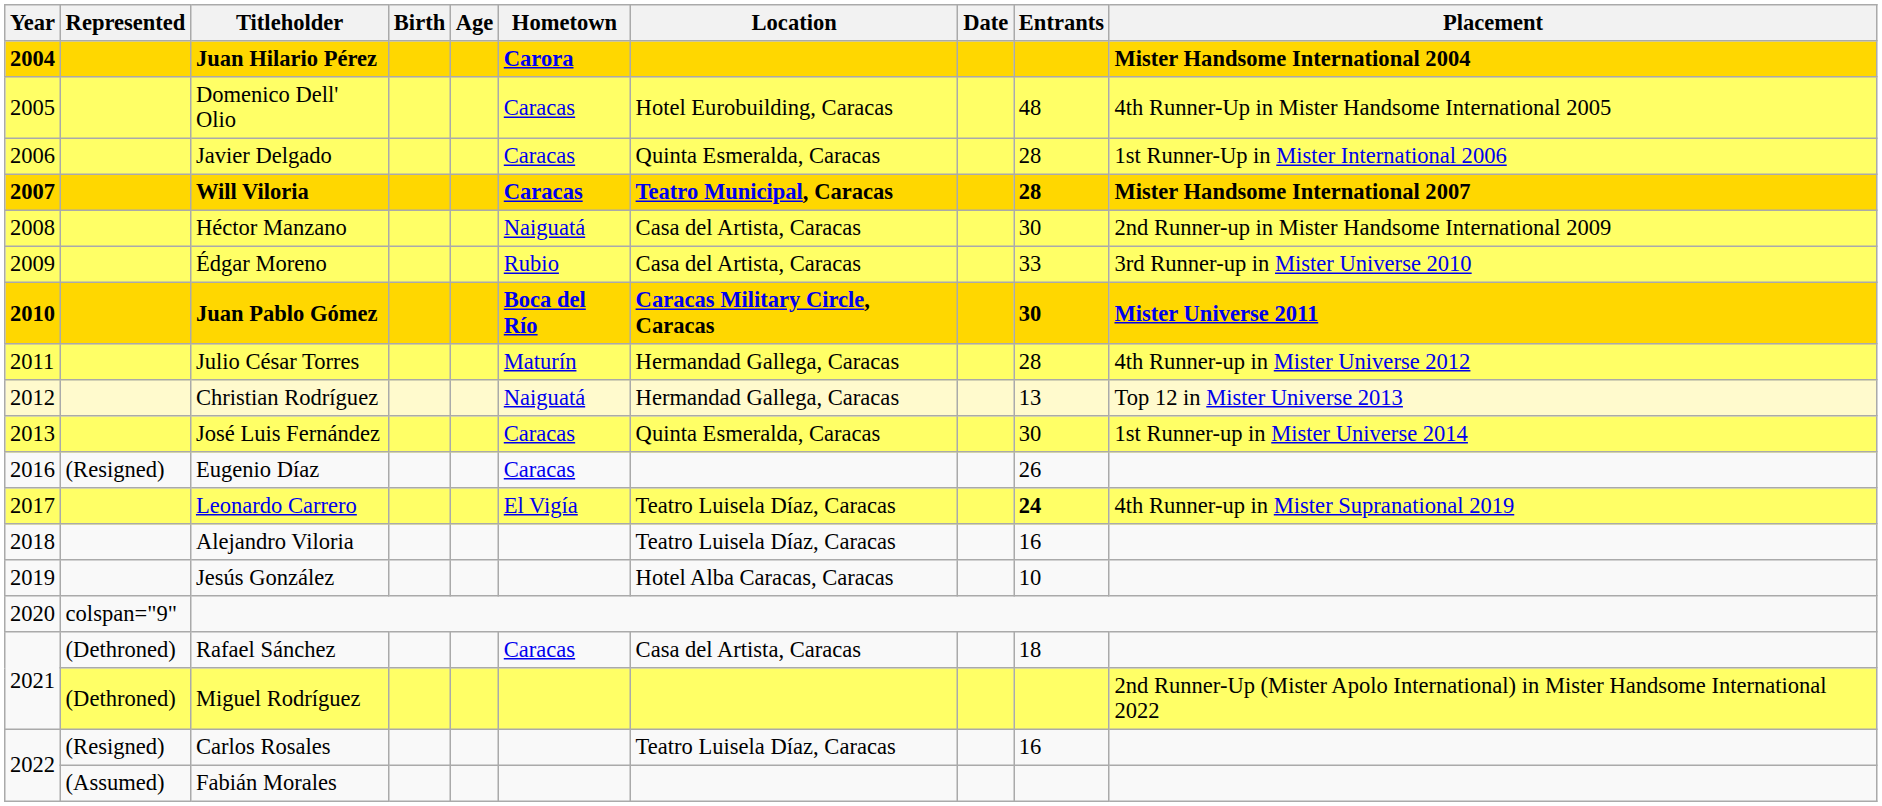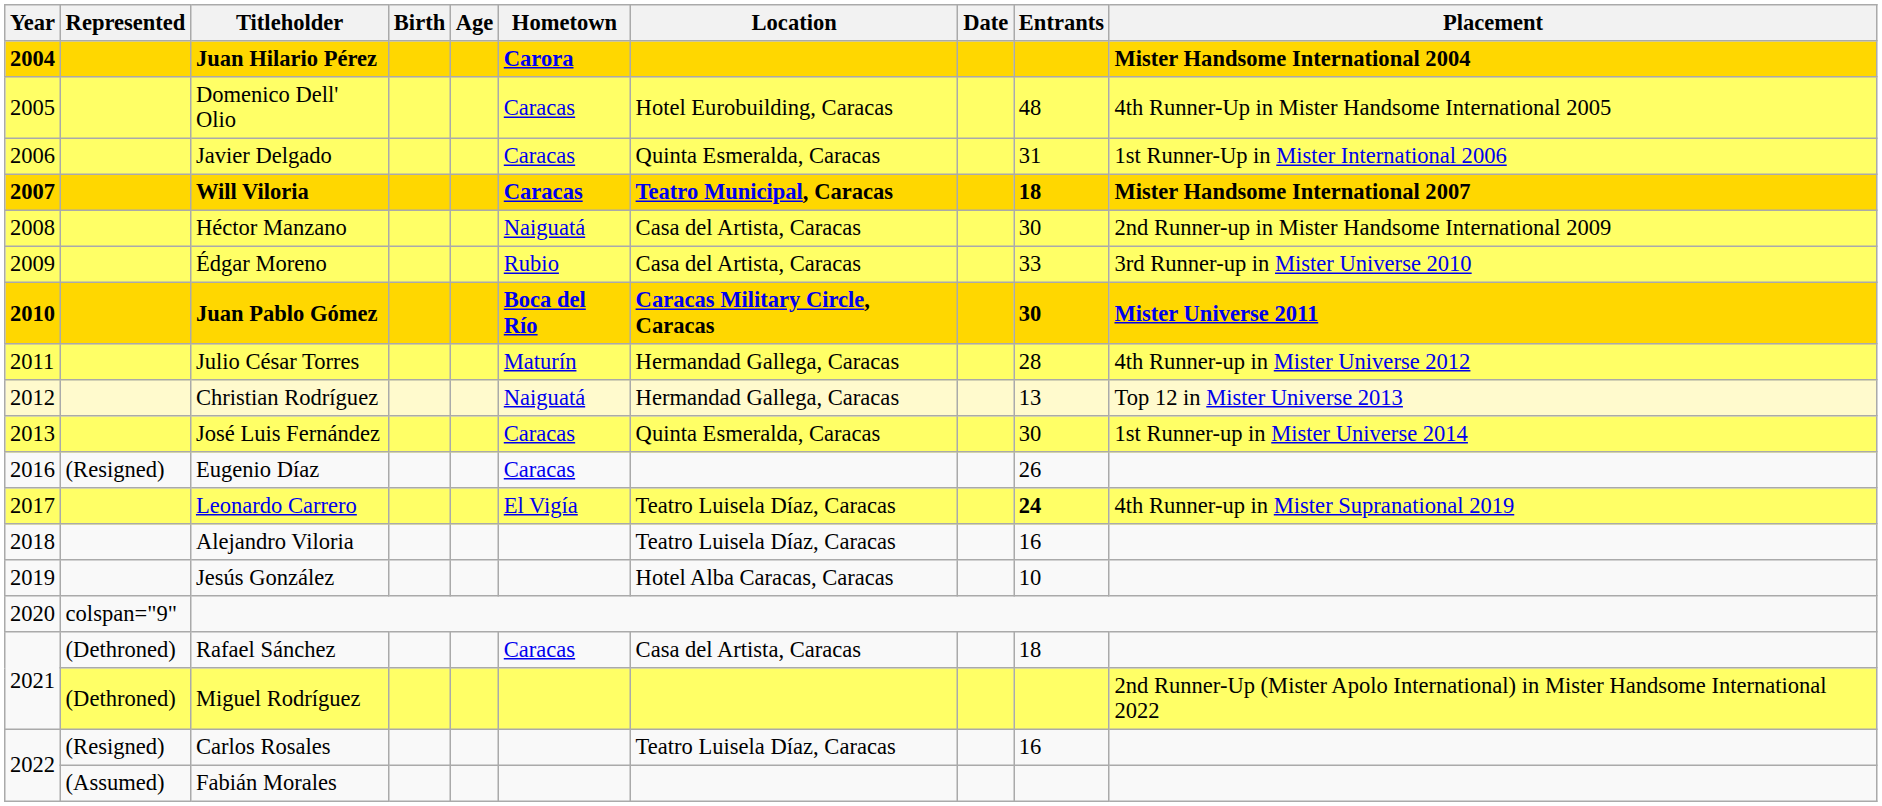(1030, 156) 28 -> (1030, 156) 31
(1030, 192) 28 -> (1030, 192) 18
